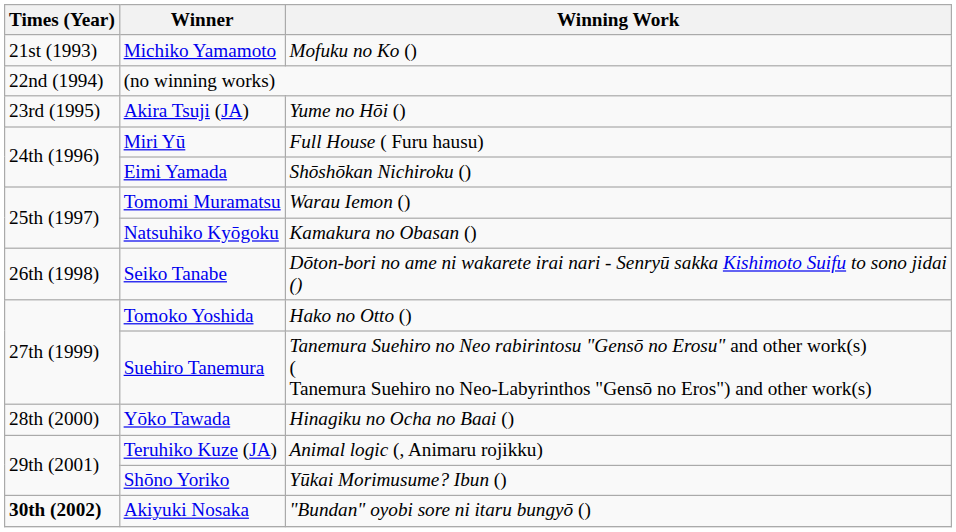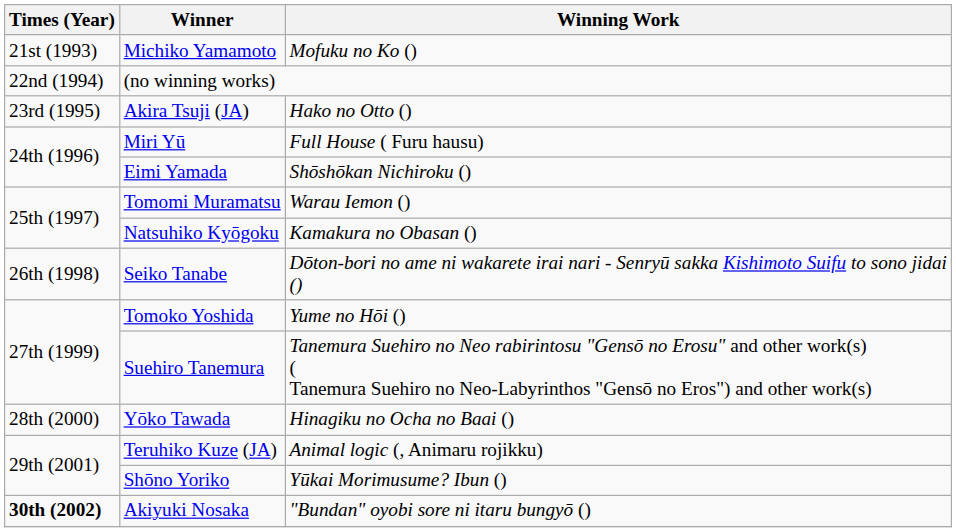(348, 111) Yume no Hōi () -> (351, 111) Hako no Otto ()
(351, 315) Hako no Otto () -> (348, 315) Yume no Hōi ()
